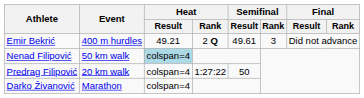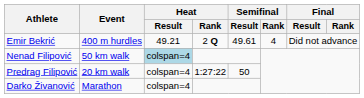(273, 41) 3 -> (273, 41) 4
